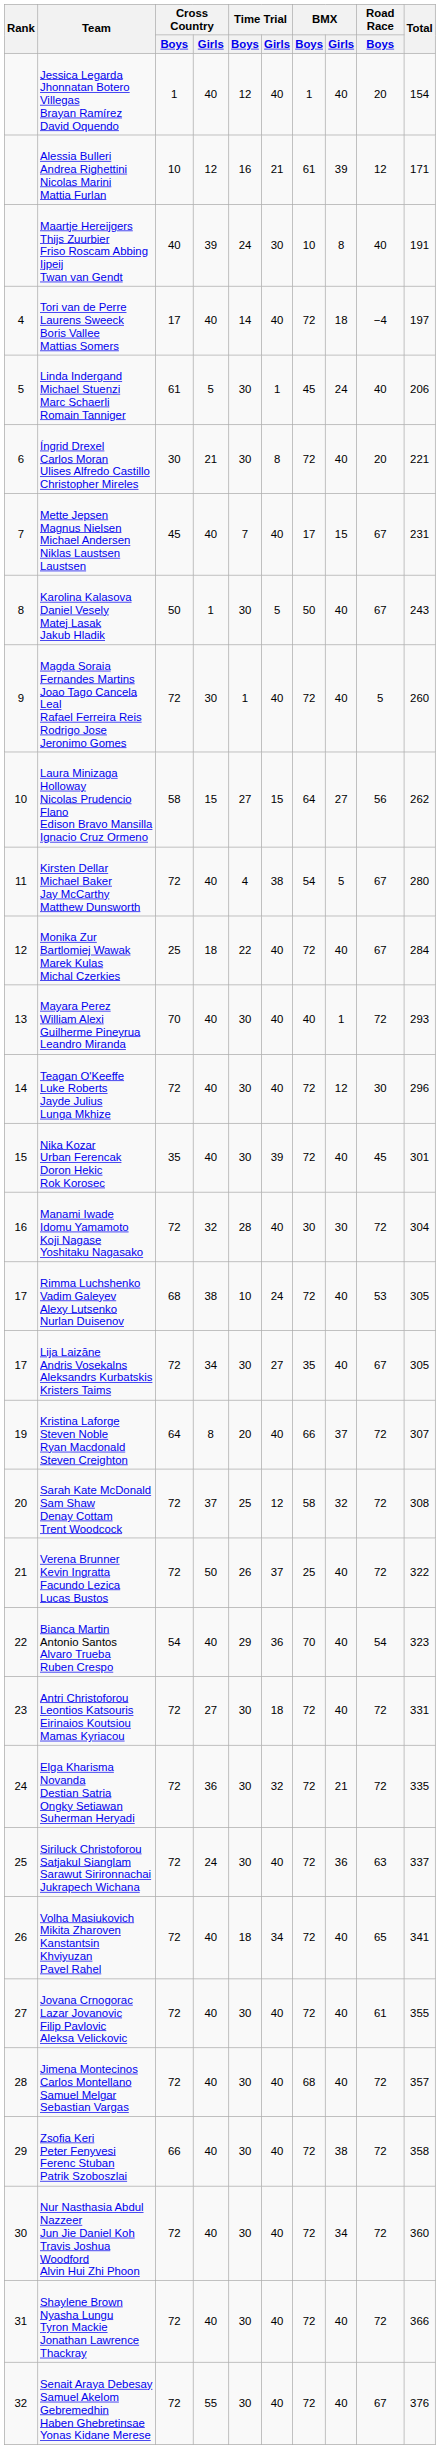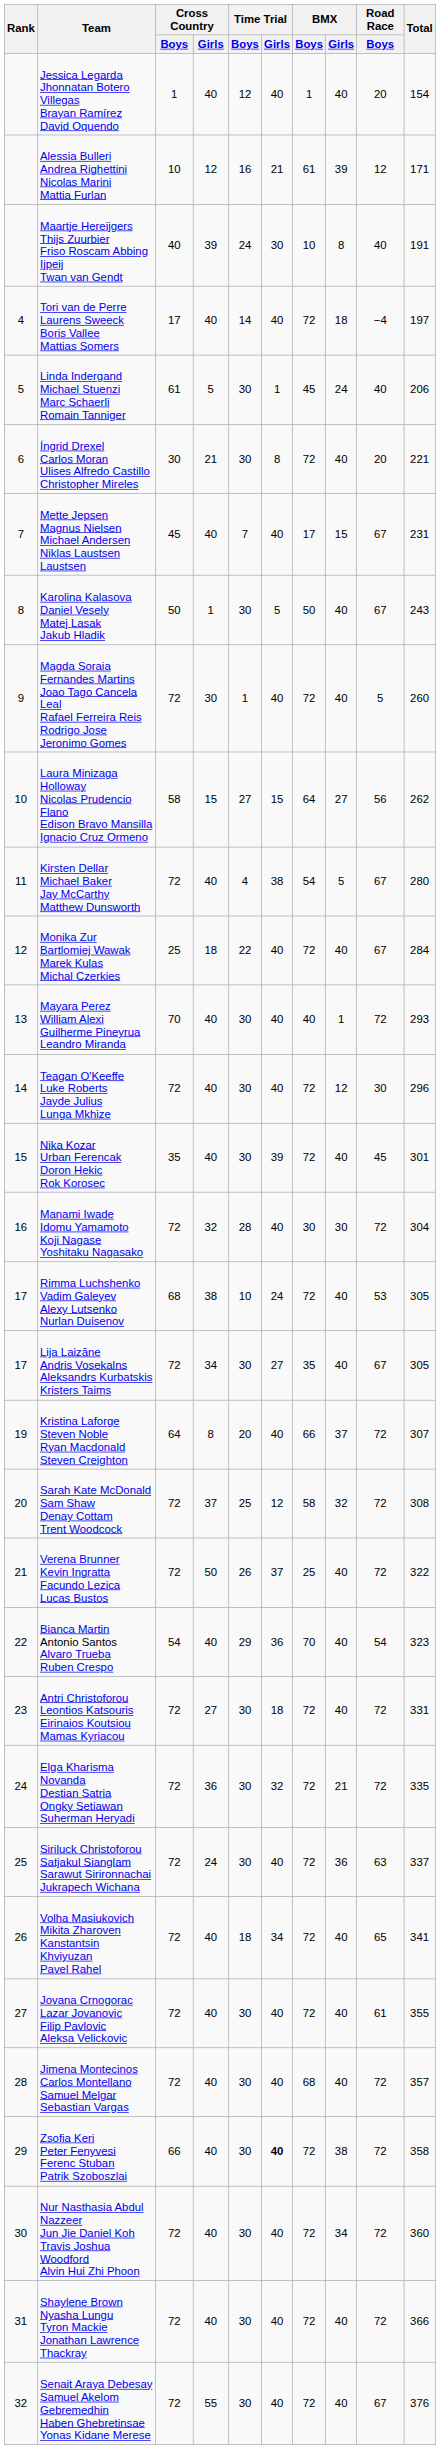(277, 2151) normal -> (277, 2151) bold
